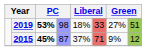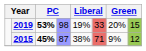(81, 26) 18% -> (81, 26) 19%
(117, 26) 27% -> (117, 26) 20%
(135, 26) 51 -> (135, 26) 15
(81, 39) 37% -> (81, 39) 38%
